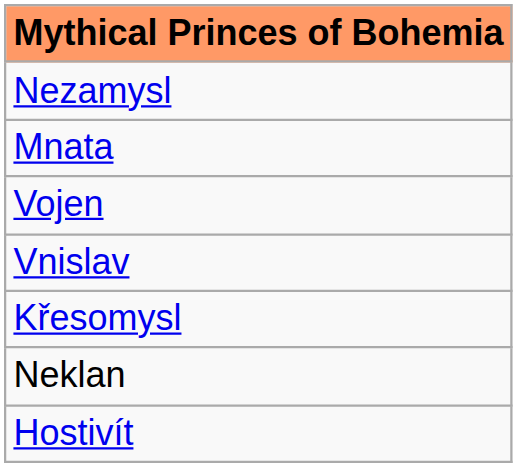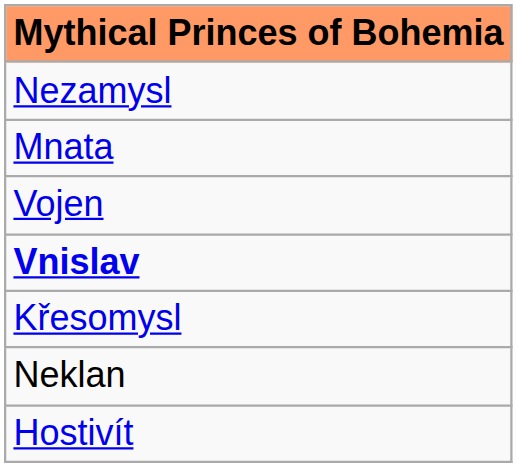(71, 261) normal -> (76, 261) bold
